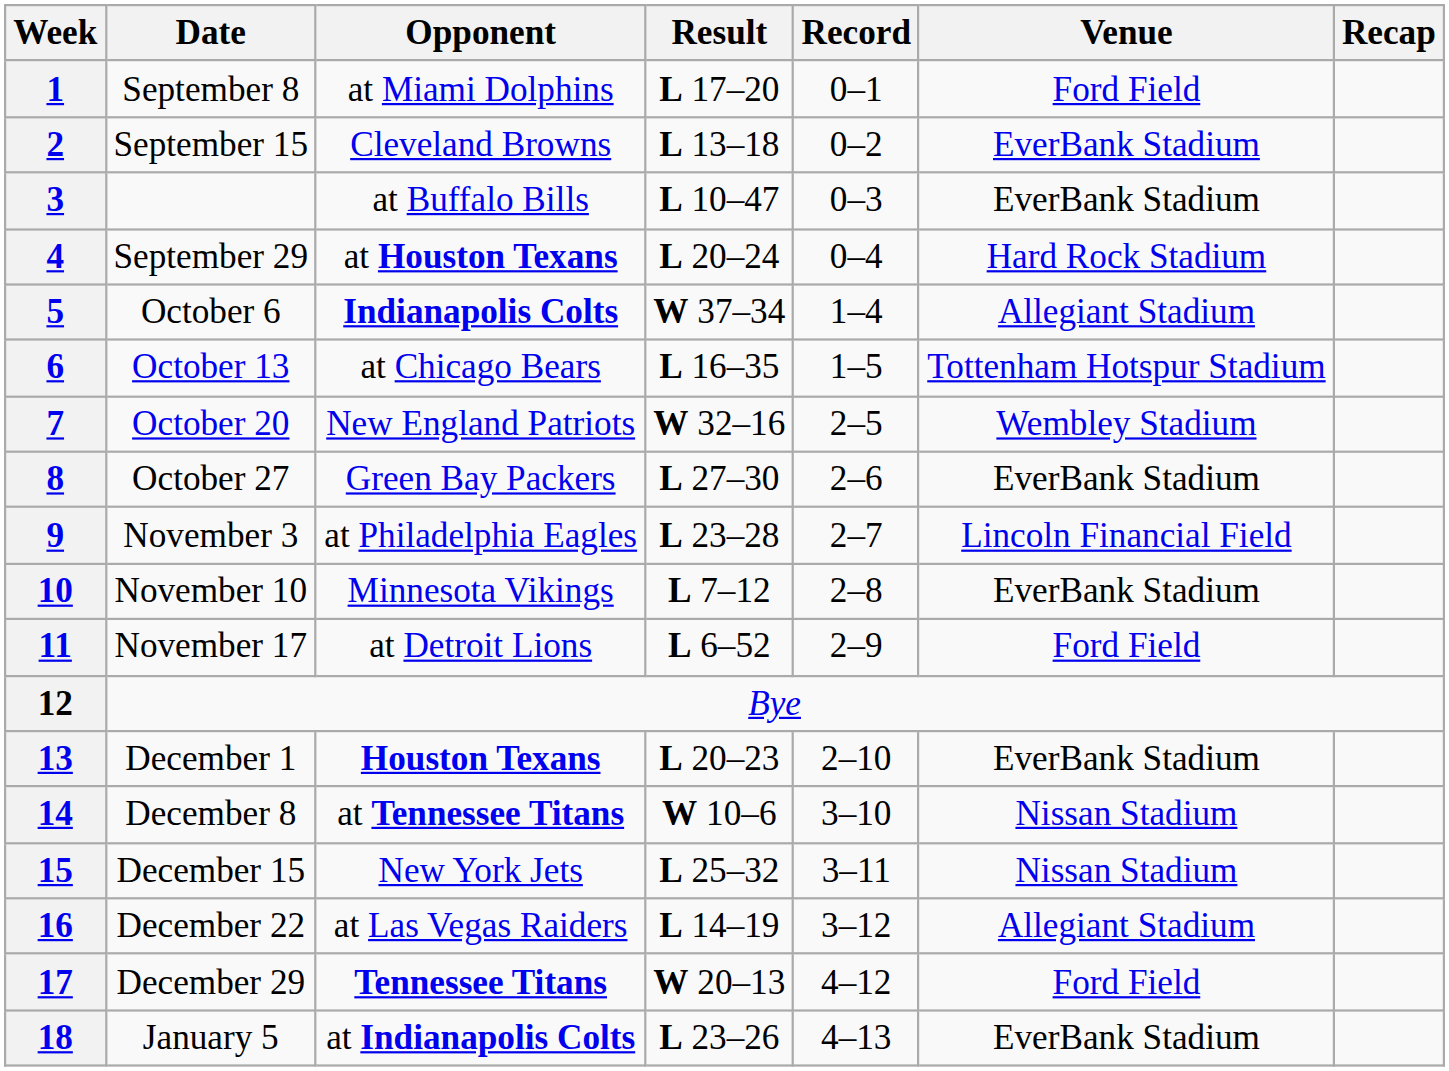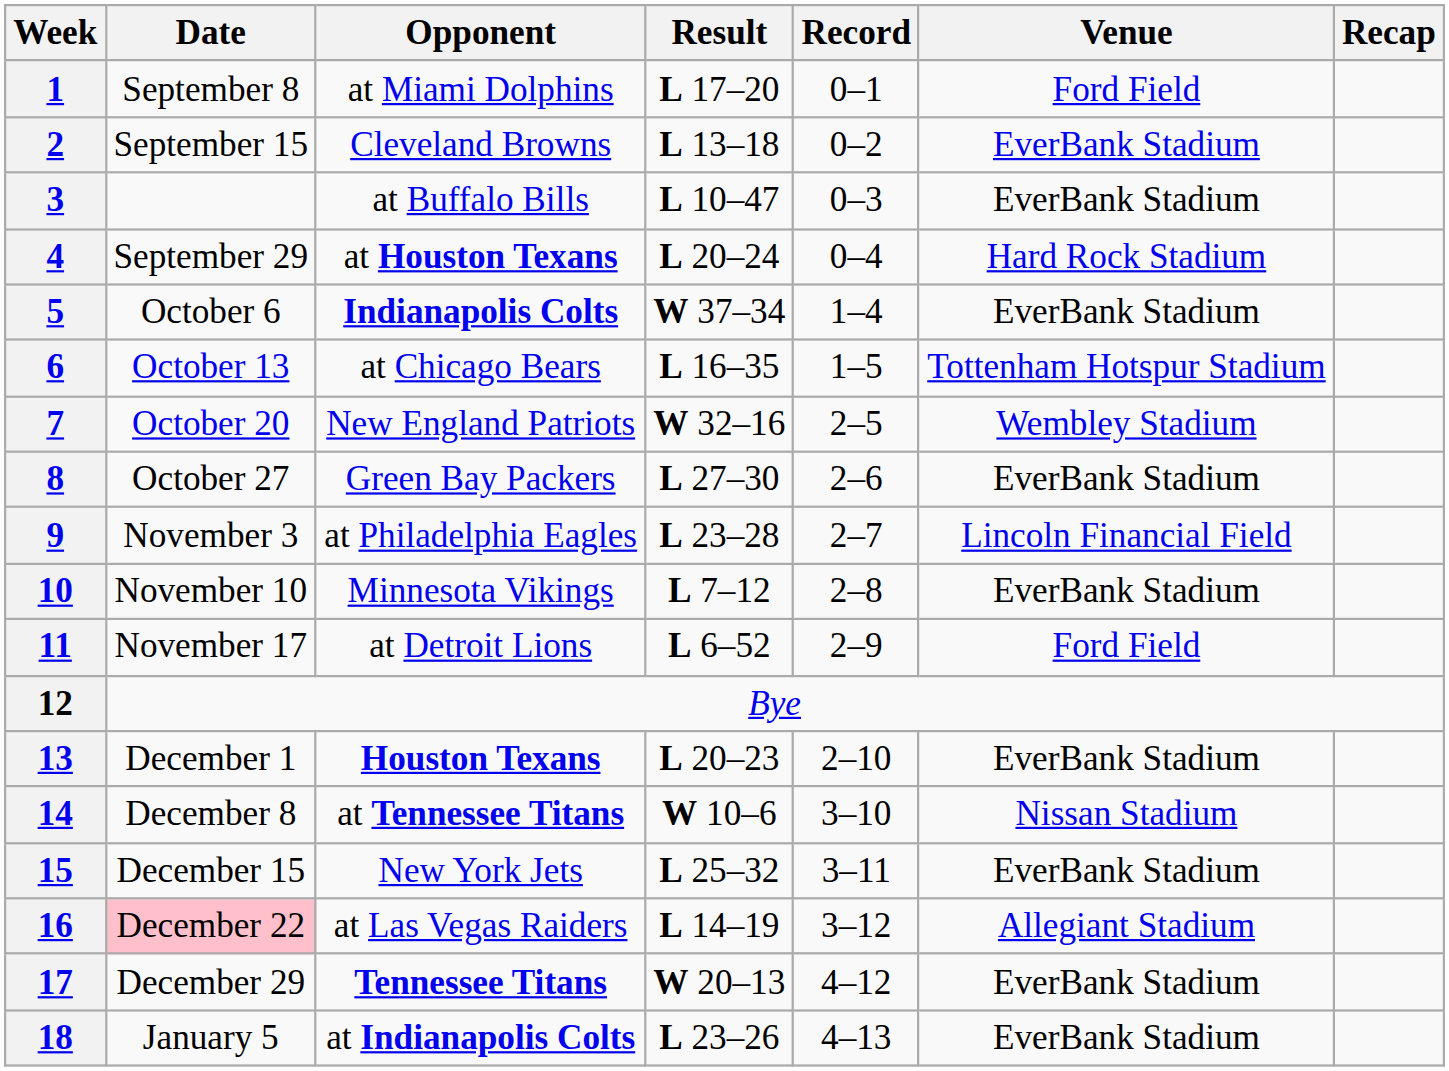(1126, 311) Allegiant Stadium -> (1126, 311) EverBank Stadium
(1126, 869) Nissan Stadium -> (1126, 869) EverBank Stadium
(211, 925) no background -> (211, 925) pink background
(1126, 981) Ford Field -> (1126, 981) EverBank Stadium
